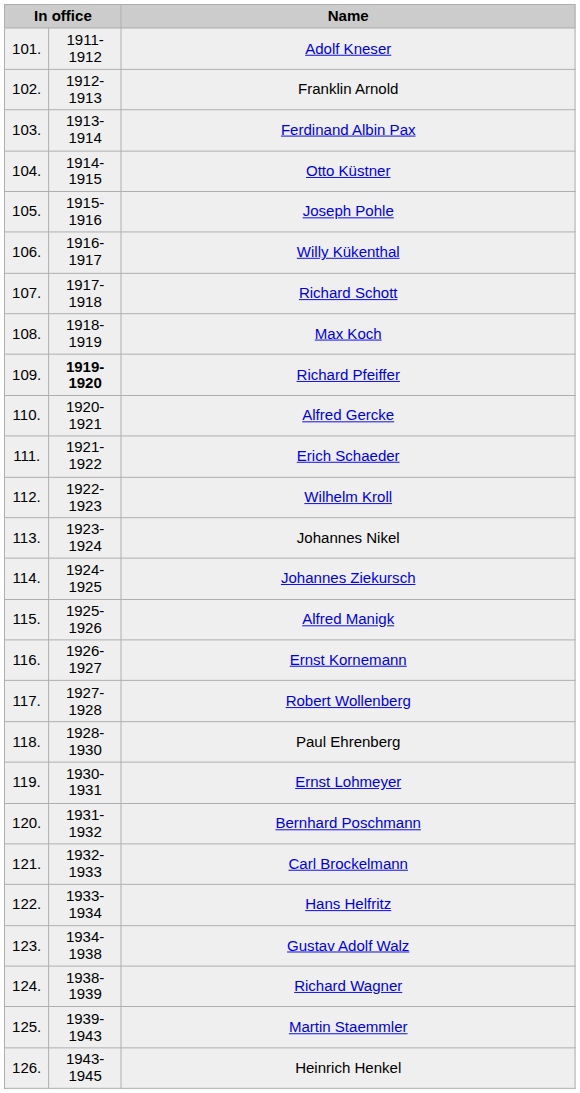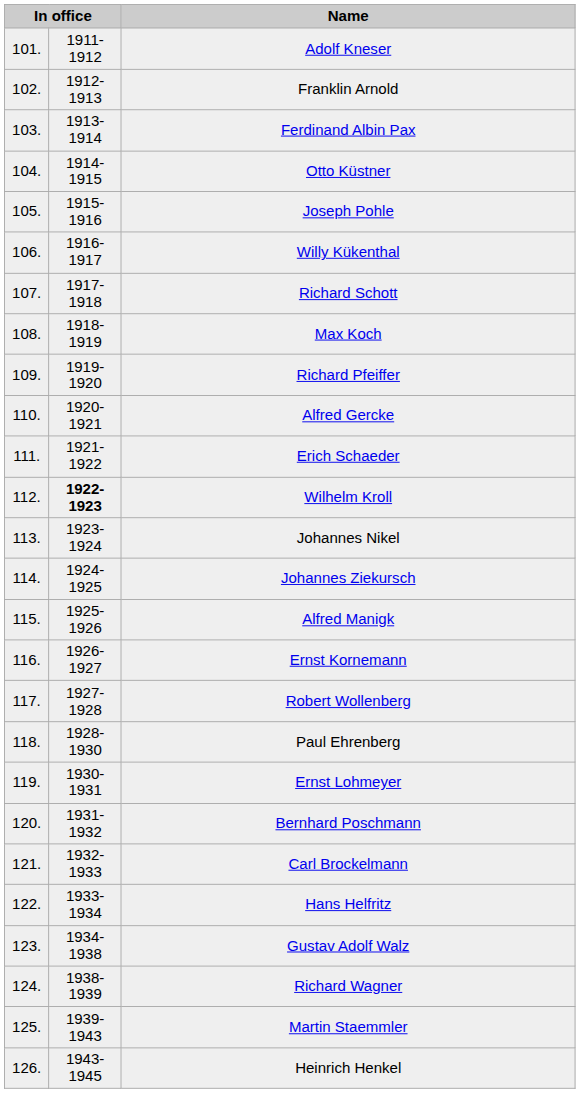(85, 374) bold -> (85, 374) normal
(85, 497) normal -> (85, 497) bold
